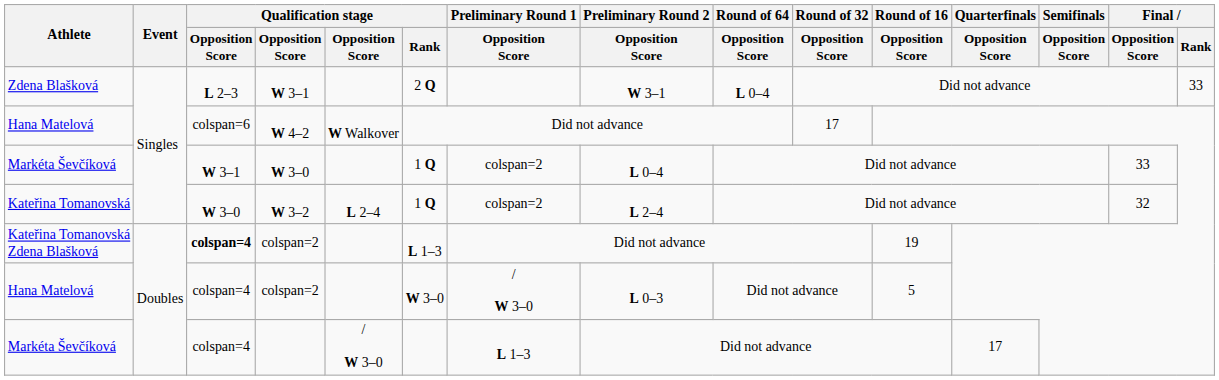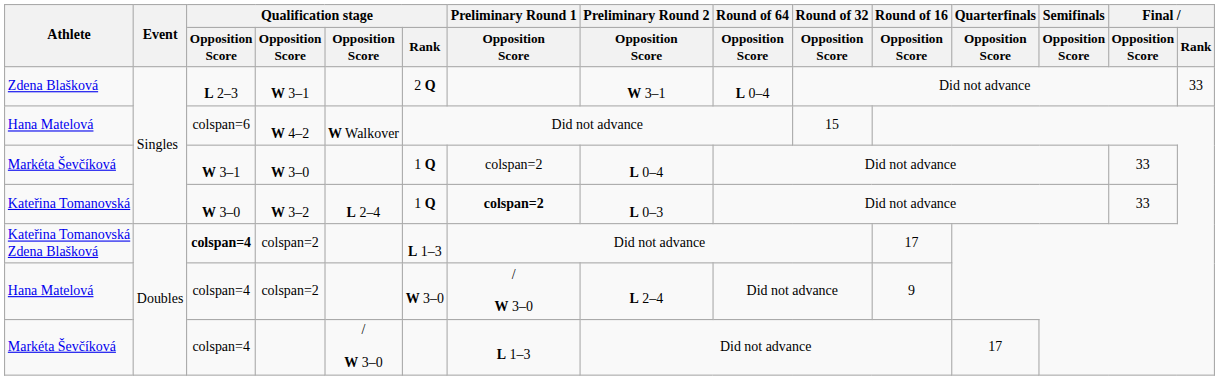(832, 125) 17 -> (832, 125) 15
(514, 204) normal -> (514, 204) bold
(646, 212) L 2–4 -> (646, 212) L 0–3
(1143, 204) 32 -> (1143, 204) 33
(912, 243) 19 -> (912, 243) 17
(646, 299) L 0–3 -> (646, 299) L 2–4
(912, 290) 5 -> (912, 290) 9
